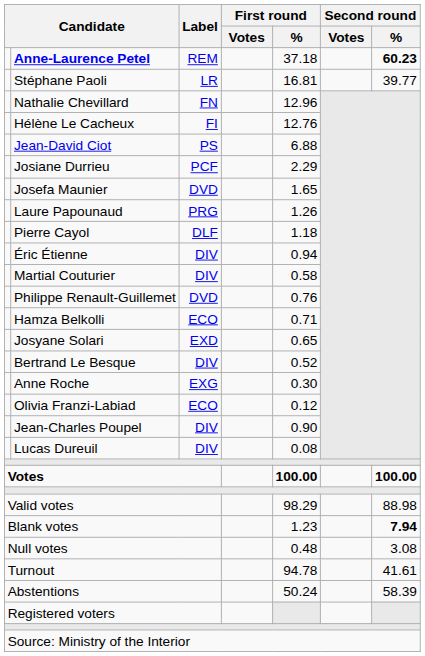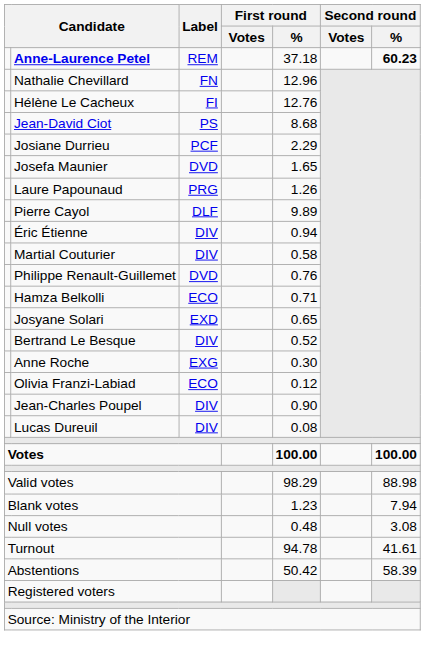- row: (60, 80)
(304, 145) 6.88 -> (304, 124) 8.68
(304, 232) 1.18 -> (304, 210) 9.89
(404, 526) bold -> (404, 505) normal
(300, 591) 50.24 -> (300, 570) 50.42
